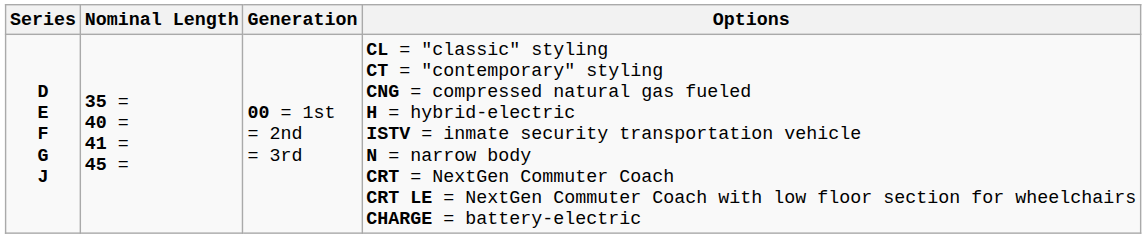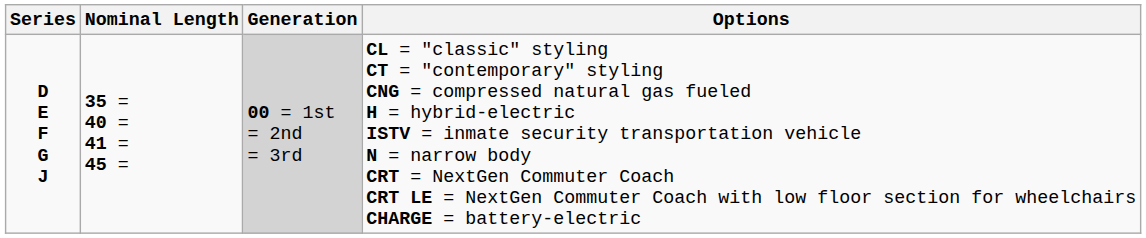(291, 134) no background -> (291, 134) lightgrey background
